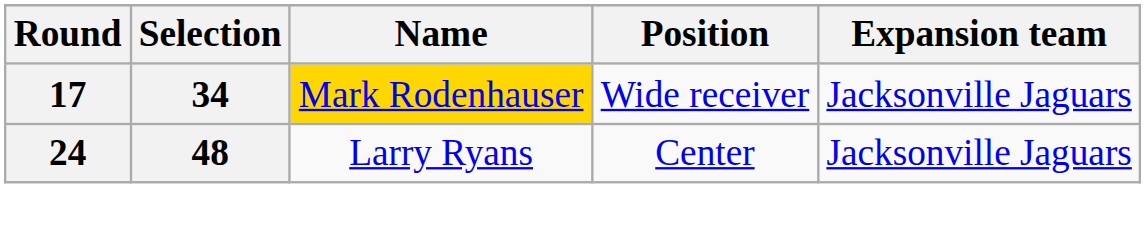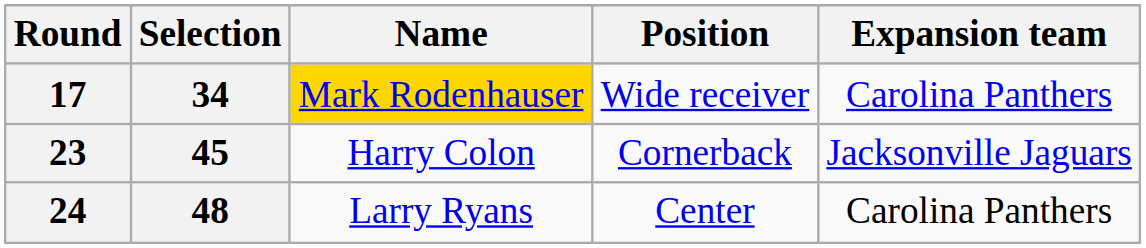(979, 93) Jacksonville Jaguars -> (979, 93) Carolina Panthers
+ row: (68, 152)
(979, 152) Jacksonville Jaguars -> (979, 211) Carolina Panthers
